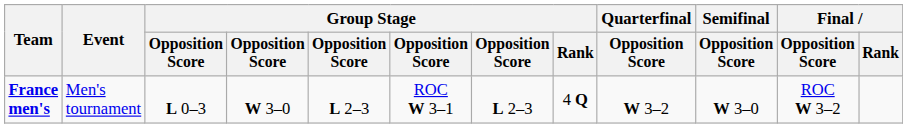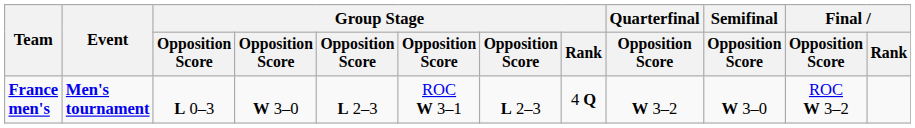(104, 99) normal -> (108, 99) bold
